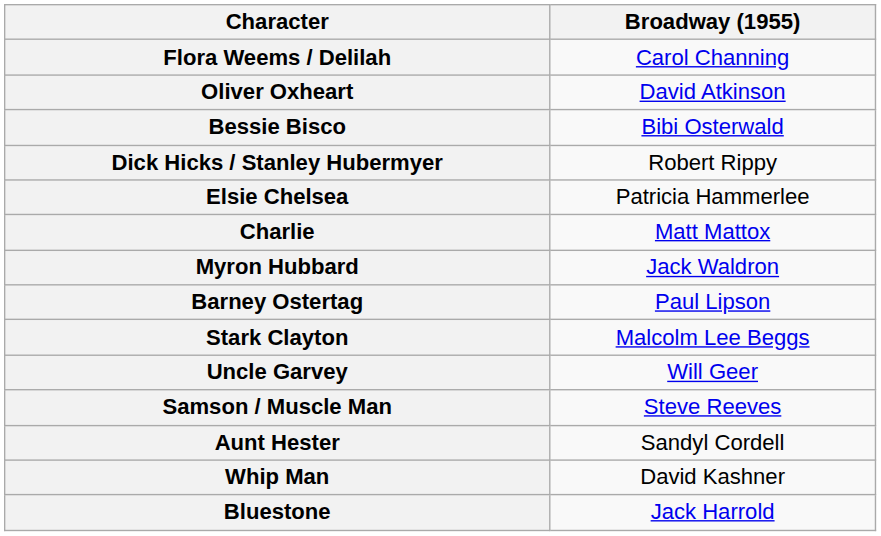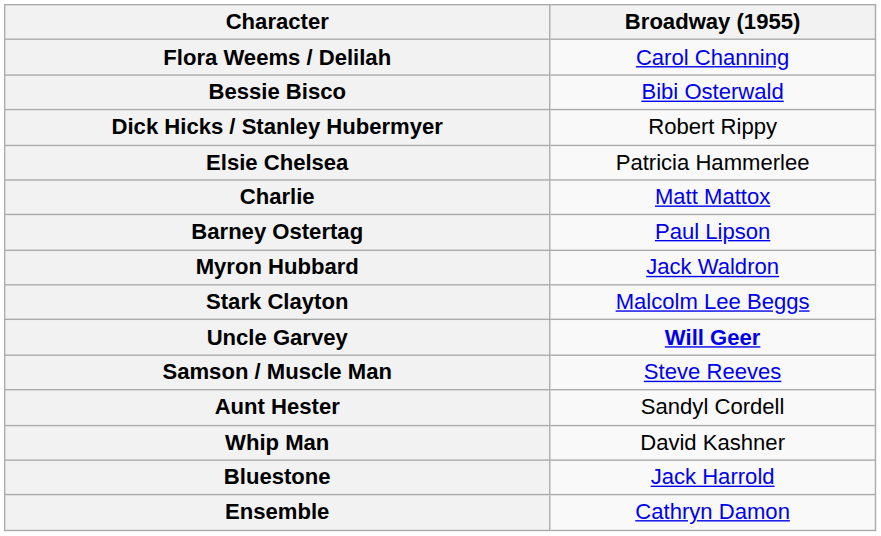- row: (277, 92)
rows swapped: (277, 267) <-> (277, 302)
(713, 372) normal -> (713, 337) bold
+ row: (277, 512)
